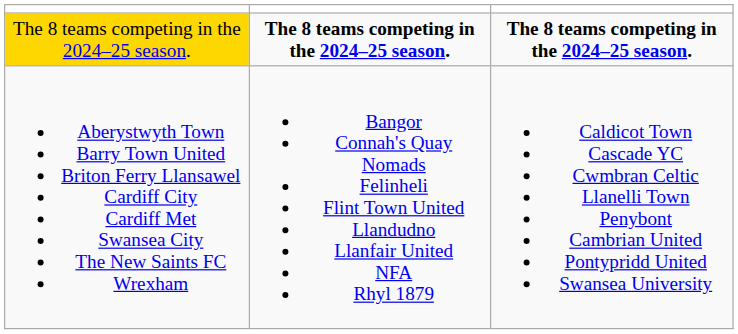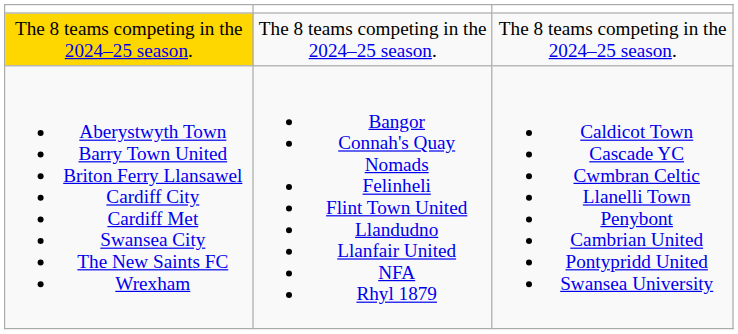(370, 39) bold -> (373, 39) normal
(612, 39) bold -> (613, 39) normal
